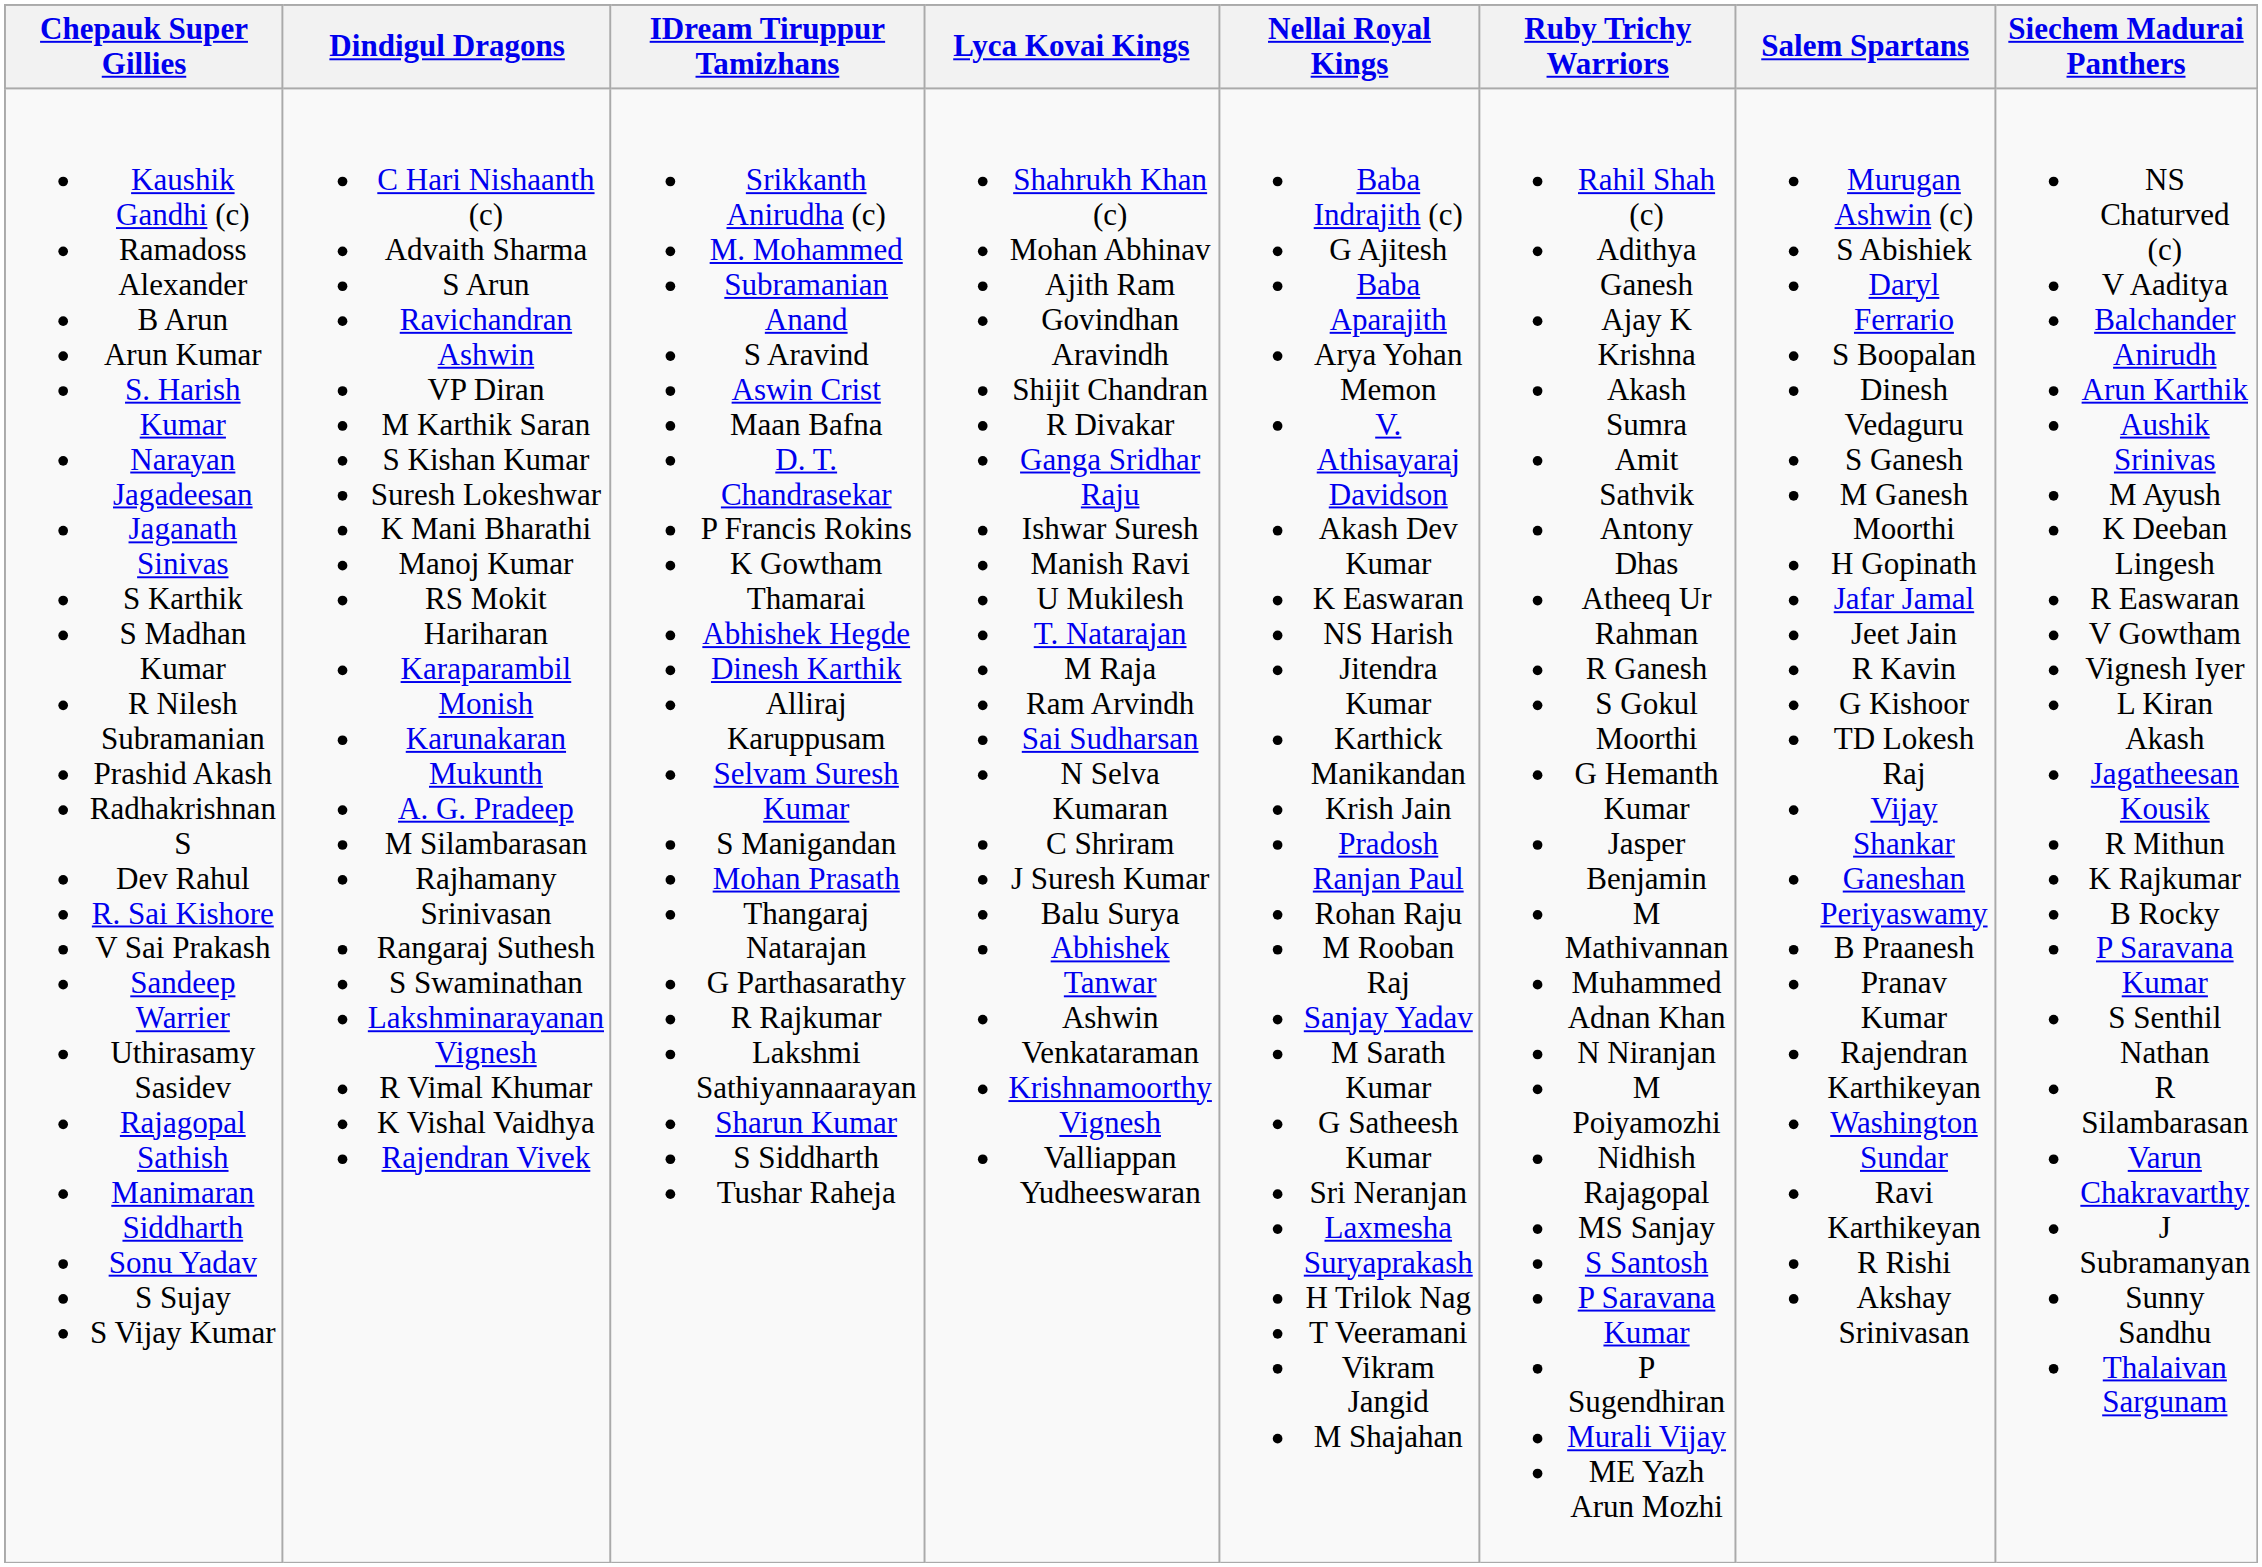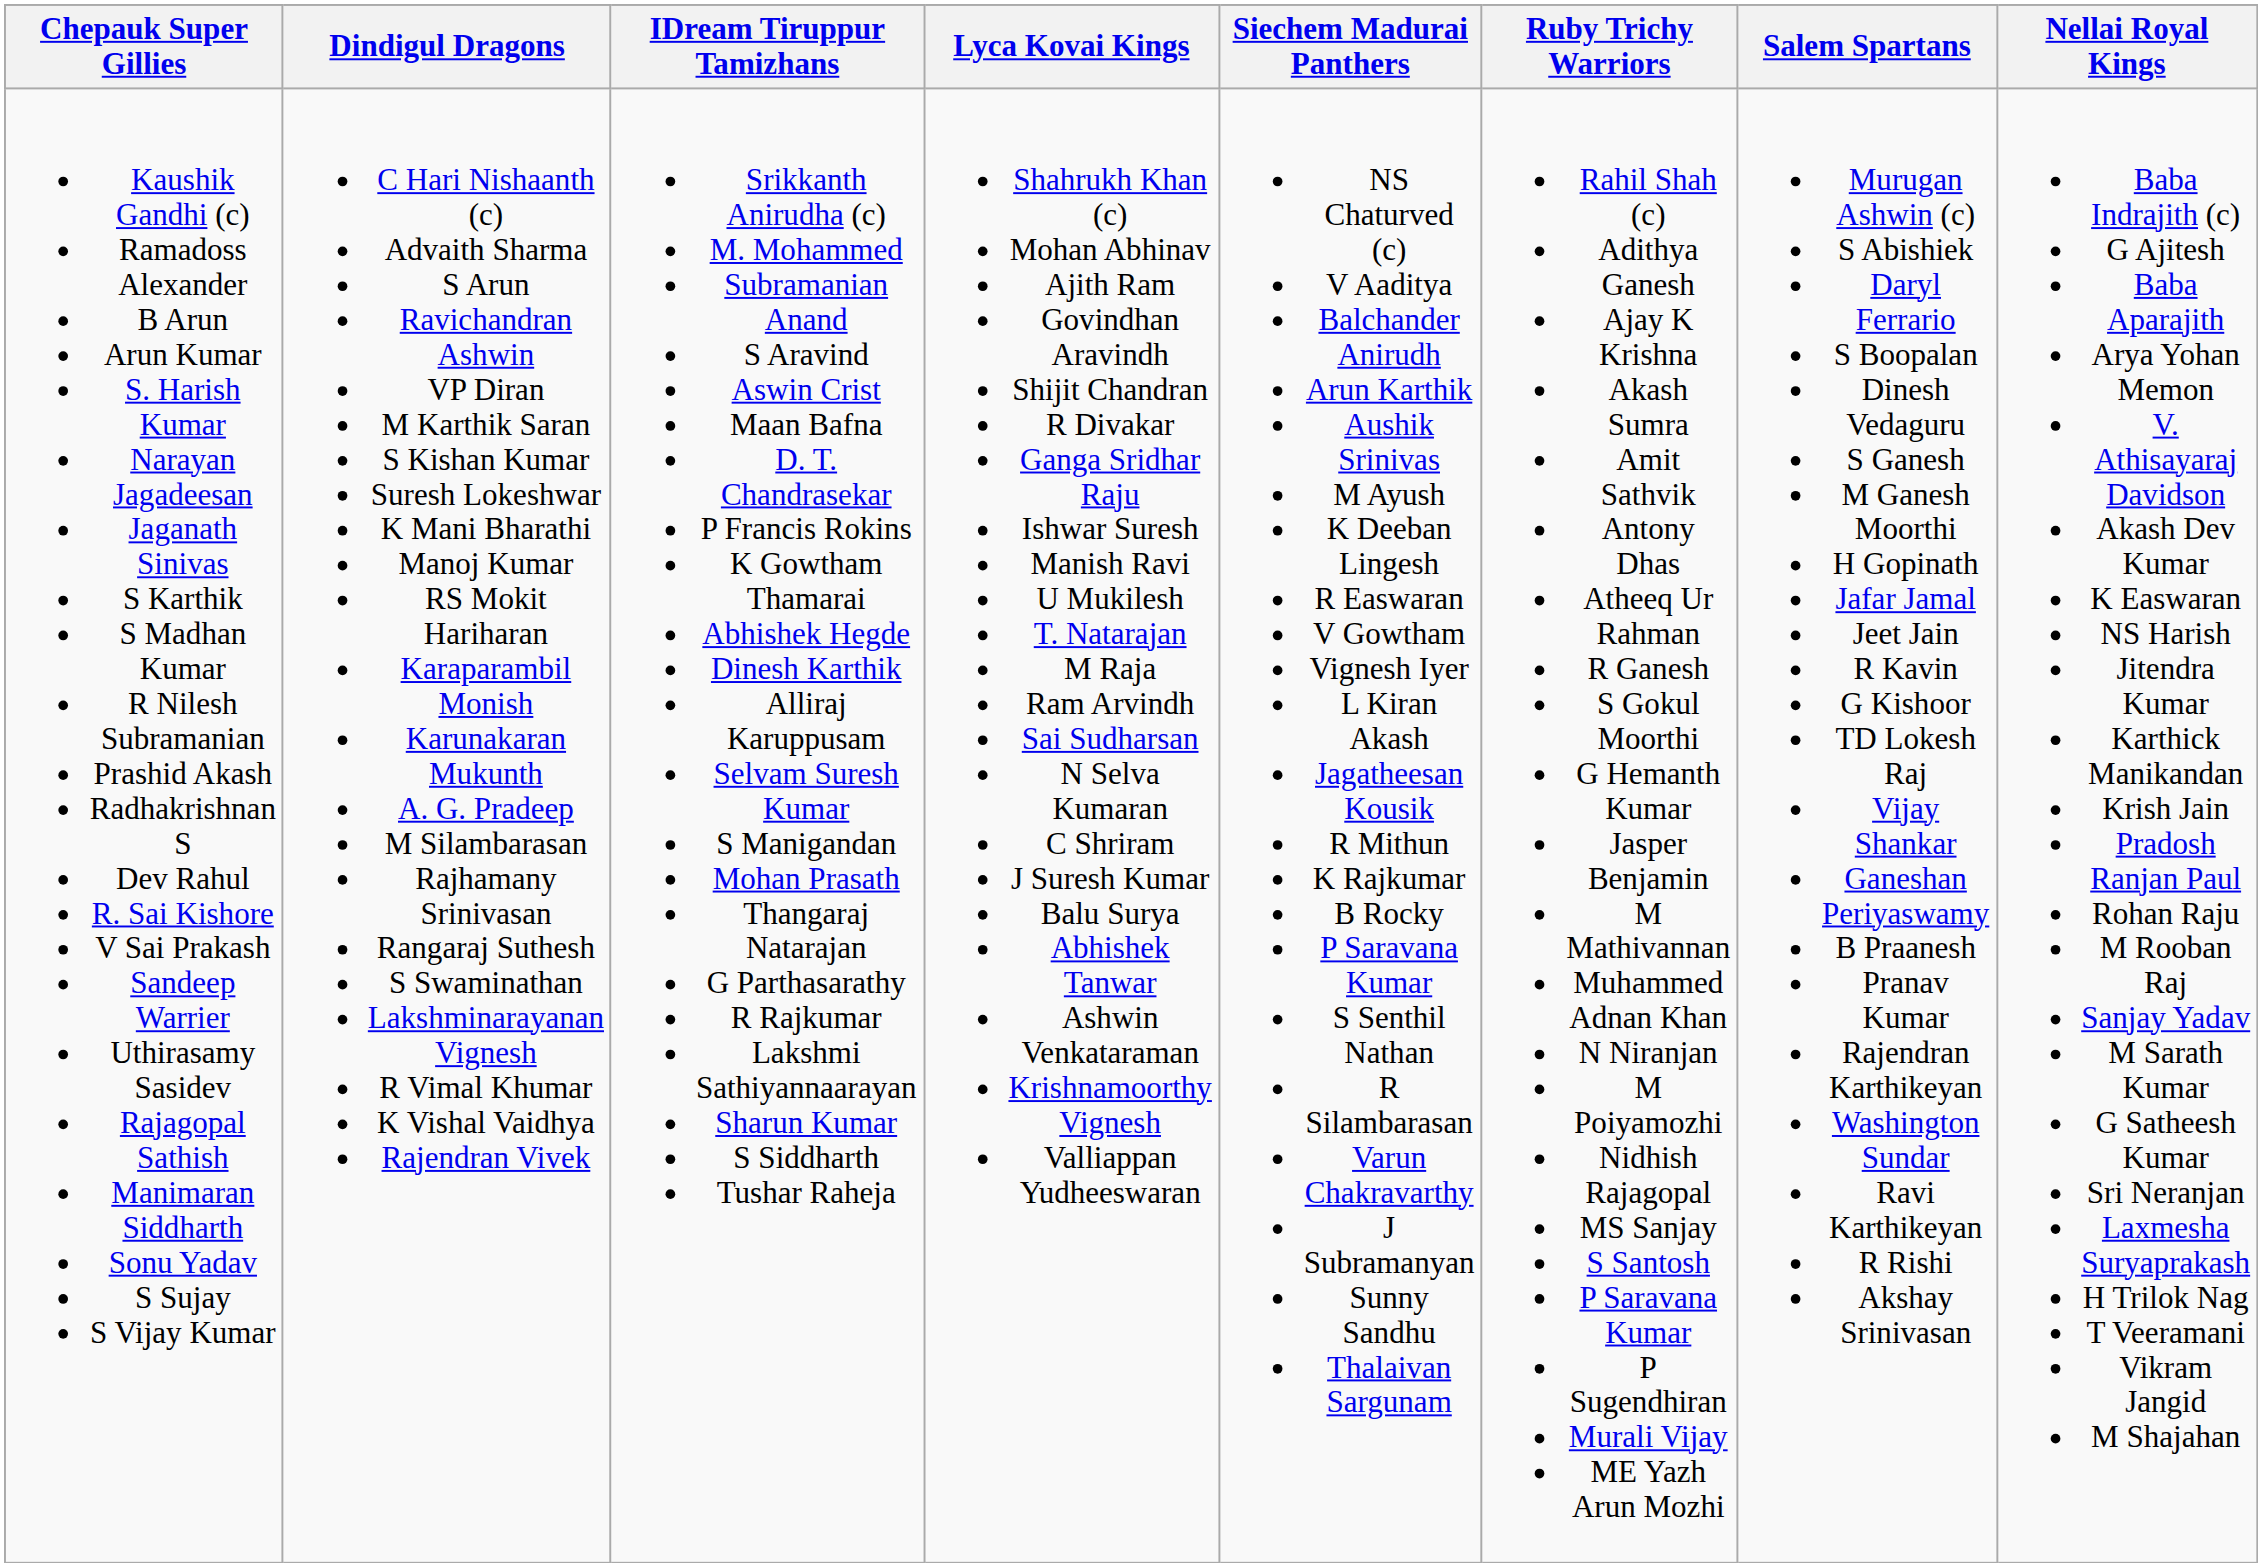columns swapped: (1349, 46) <-> (2126, 46)
